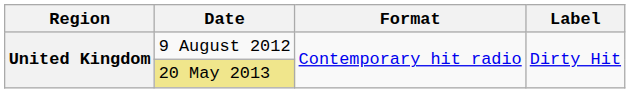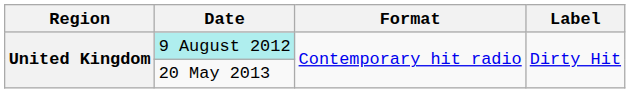(225, 46) no background -> (225, 46) paleturquoise background
(214, 74) khaki background -> (214, 74) no background
